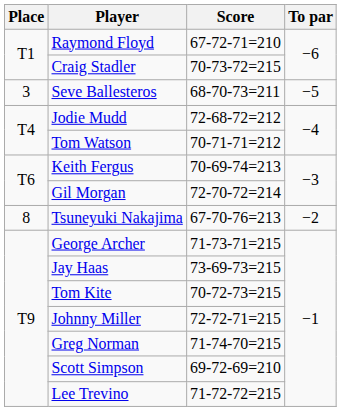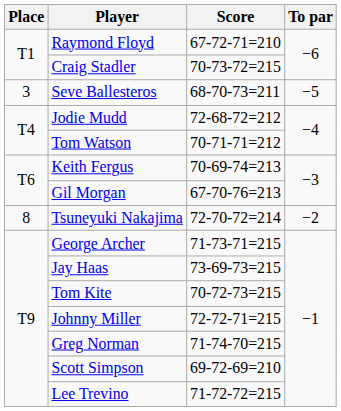(235, 192) 72-70-72=214 -> (235, 192) 67-70-76=213
(235, 218) 67-70-76=213 -> (235, 218) 72-70-72=214
